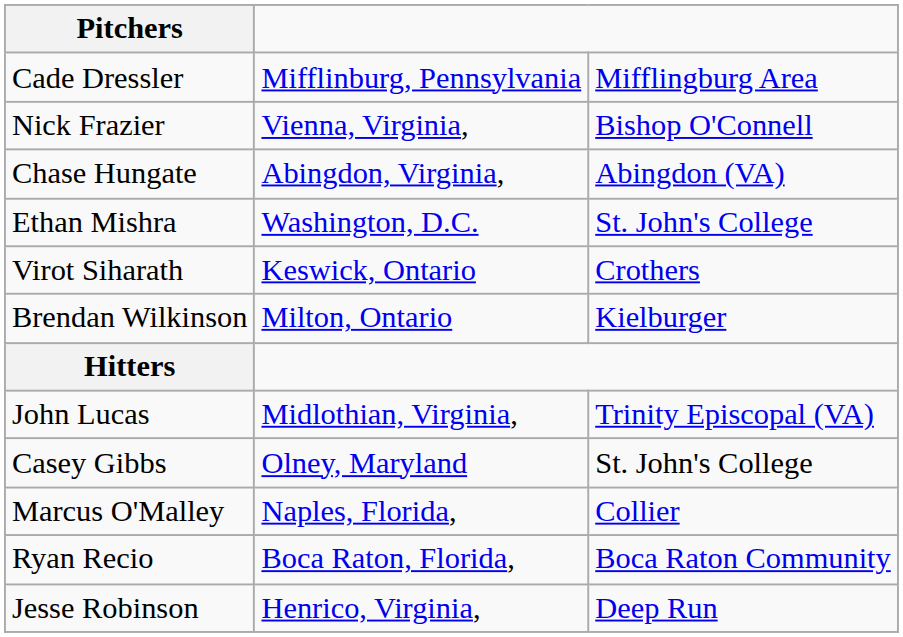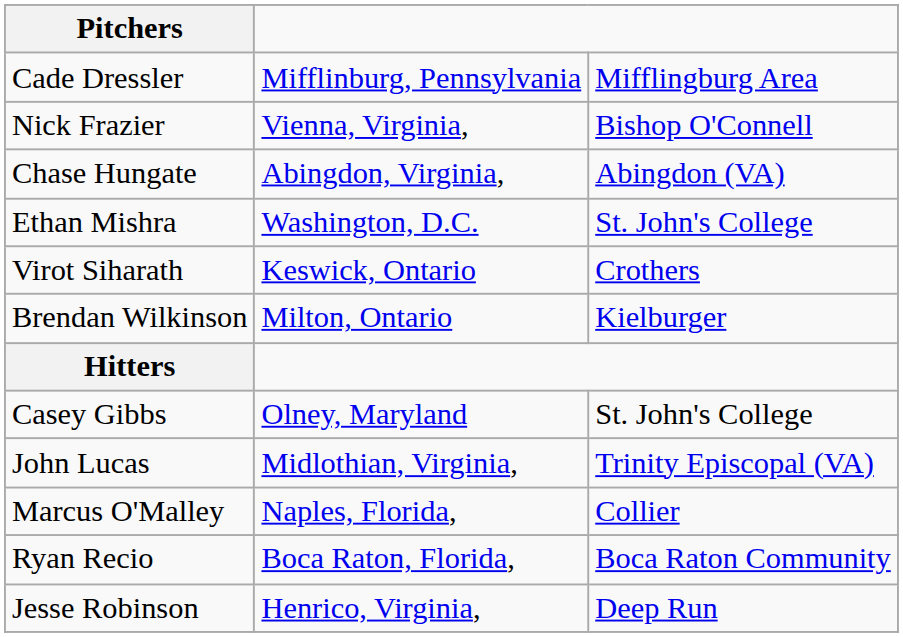rows swapped: (89, 462) <-> (81, 414)
